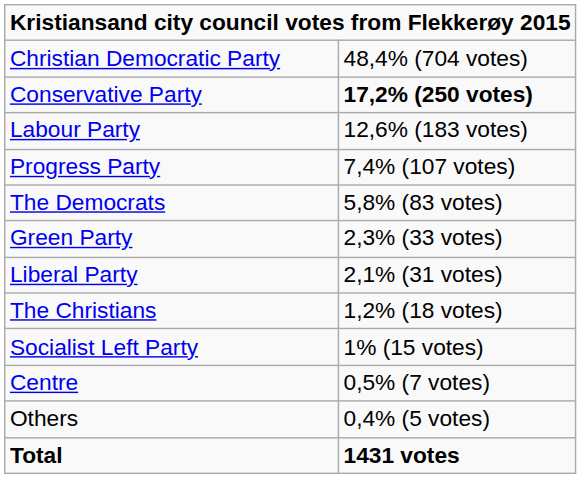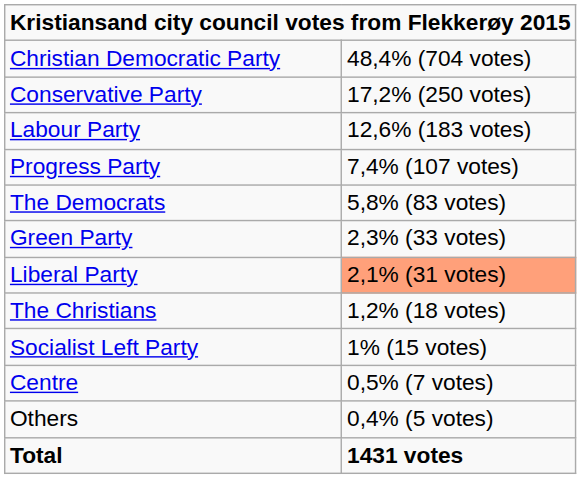(438, 94) bold -> (439, 94) normal
(423, 274) no background -> (427, 274) lightsalmon background
